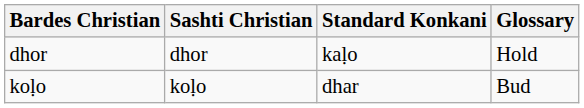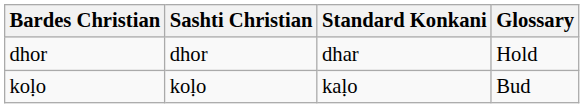(340, 53) kaḷo -> (340, 53) dhar
(340, 86) dhar -> (340, 86) kaḷo
